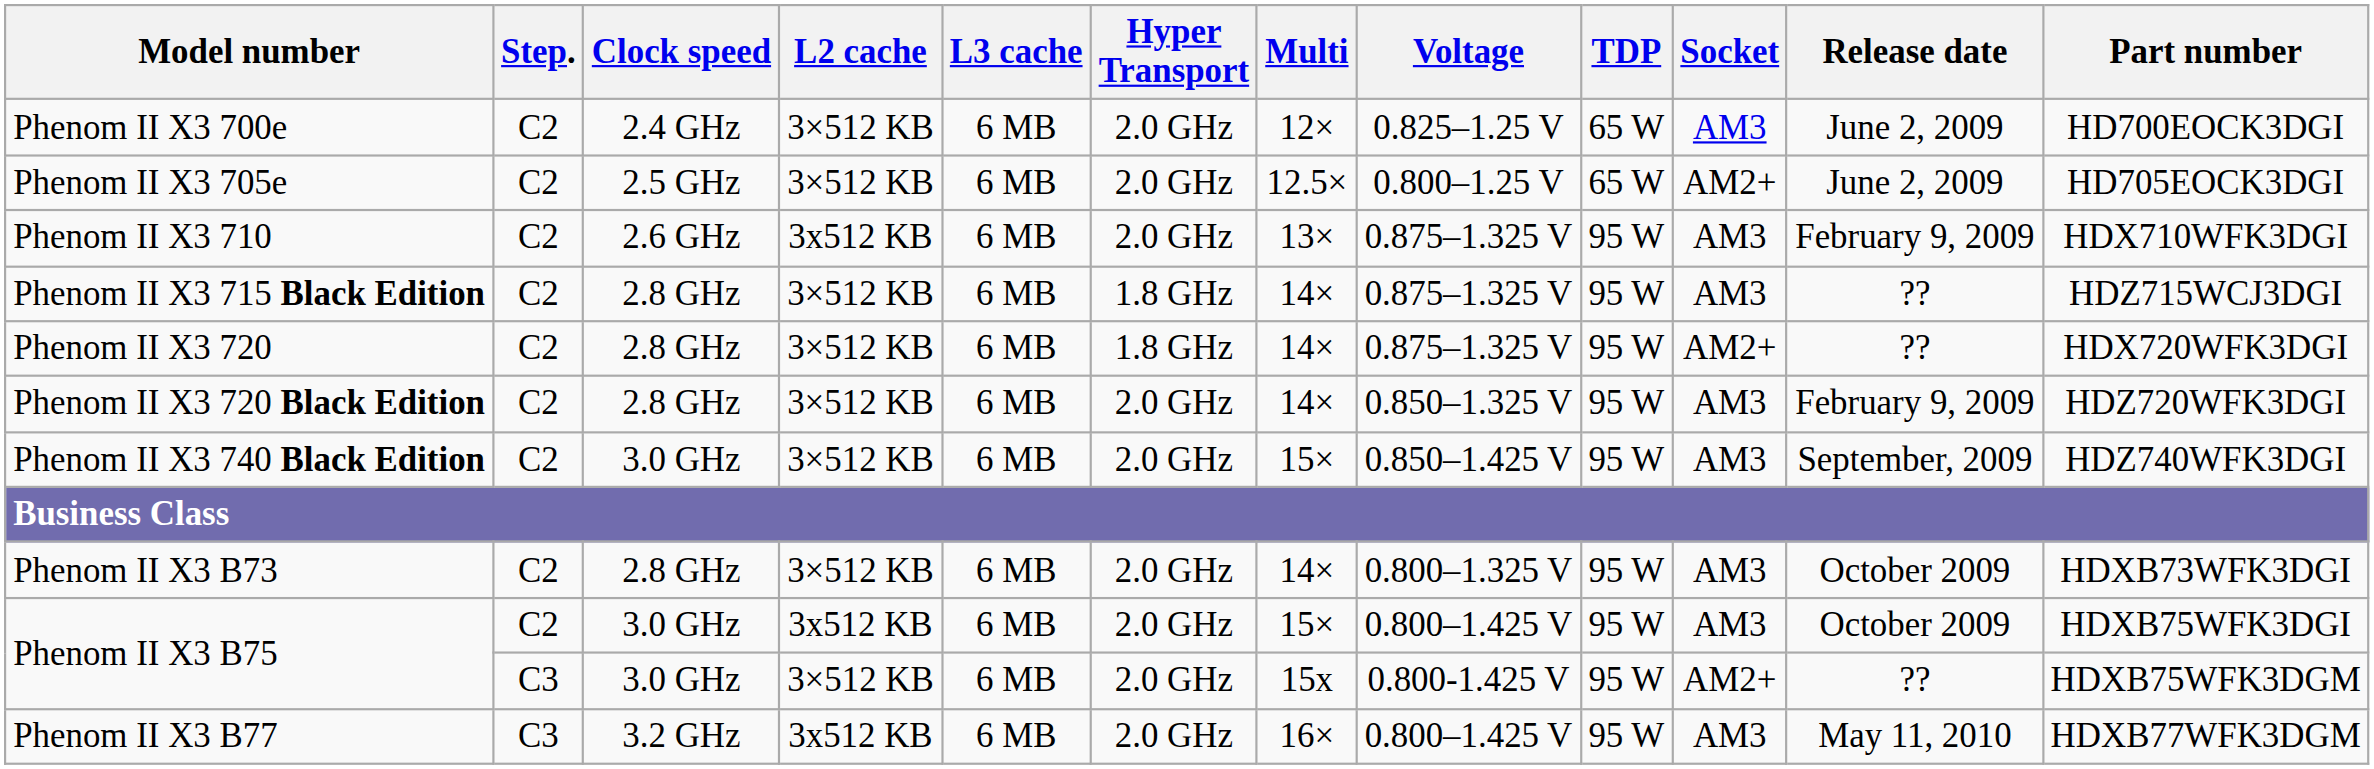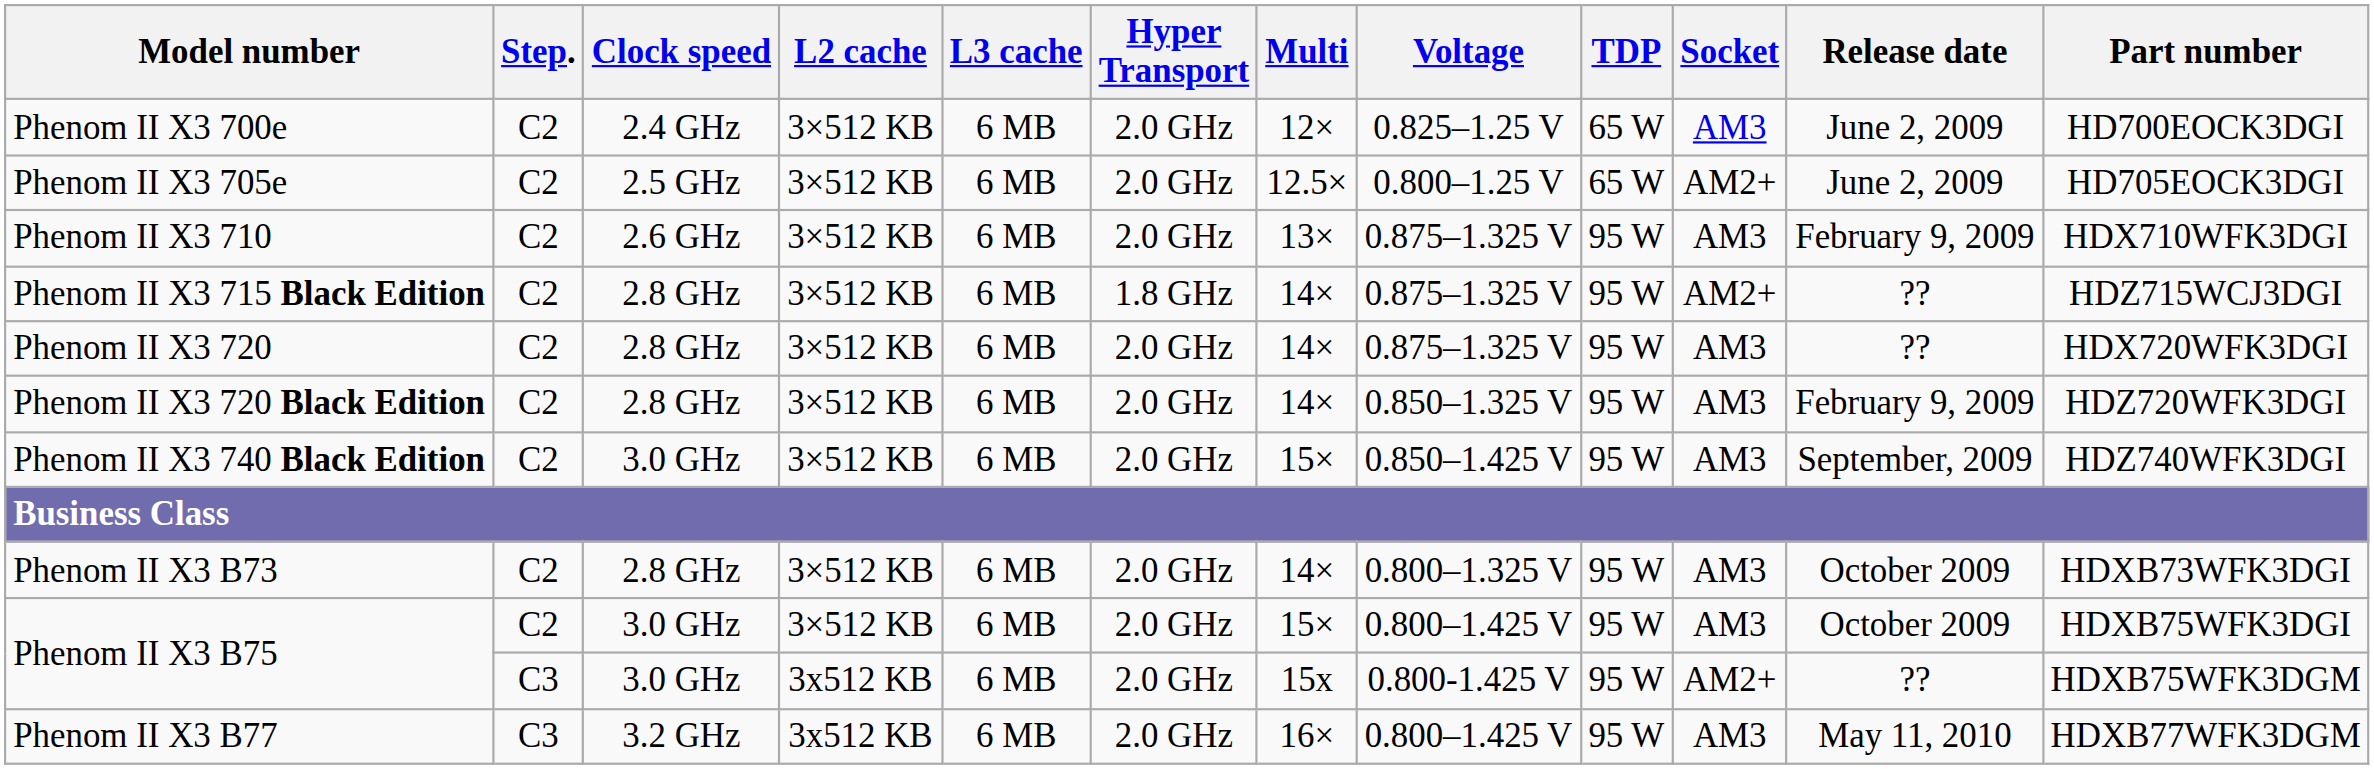(860, 237) 3x512 KB -> (860, 237) 3×512 KB
(1730, 292) AM3 -> (1730, 292) AM2+
(1174, 347) 1.8 GHz -> (1174, 347) 2.0 GHz
(1730, 347) AM2+ -> (1730, 347) AM3
(860, 624) 3x512 KB -> (860, 624) 3×512 KB
(860, 679) 3×512 KB -> (860, 679) 3x512 KB
